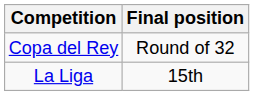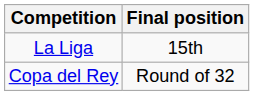rows swapped: (64, 76) <-> (64, 47)
